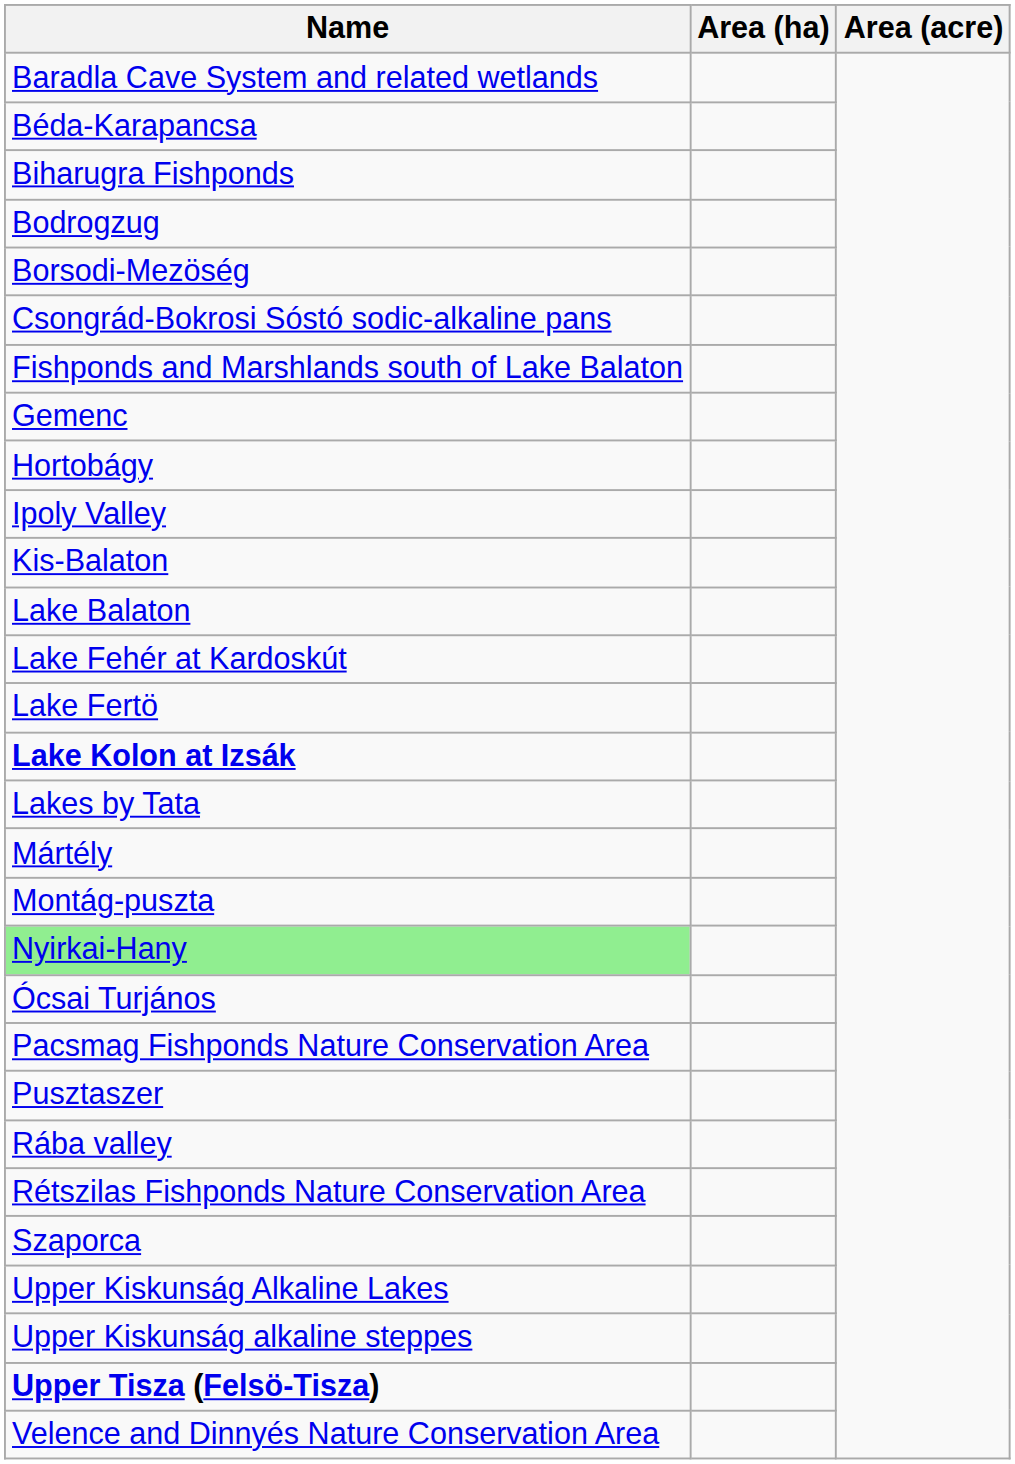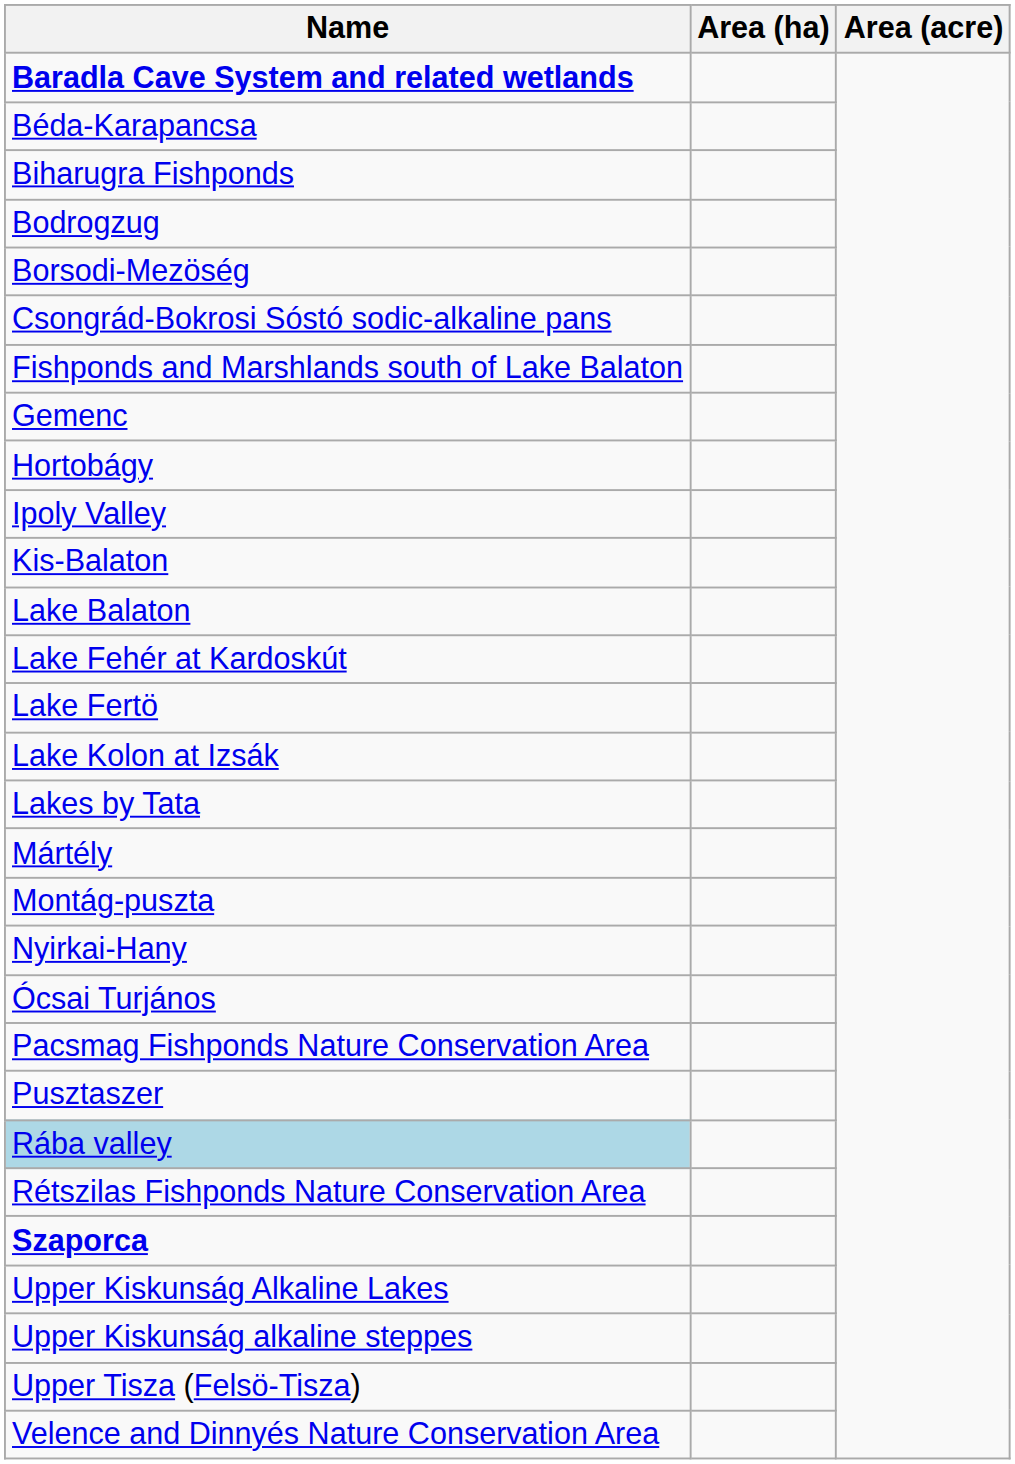(305, 77) normal -> (323, 77) bold
(154, 755) bold -> (145, 755) normal
(99, 949) lightgreen background -> (99, 949) no background
(92, 1143) no background -> (92, 1143) lightblue background
(77, 1240) normal -> (80, 1240) bold
(196, 1385) bold -> (186, 1385) normal
